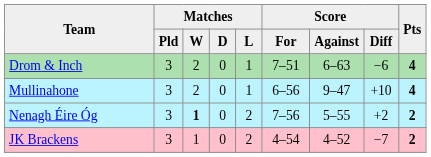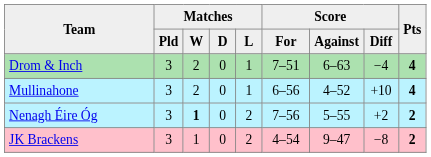(381, 66) −6 -> (381, 66) −4
(337, 90) 9–47 -> (337, 90) 4–52
(337, 140) 4–52 -> (337, 140) 9–47
(381, 140) −7 -> (381, 140) −8
